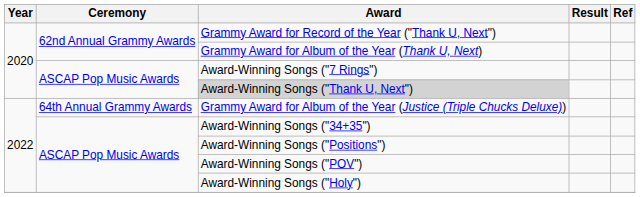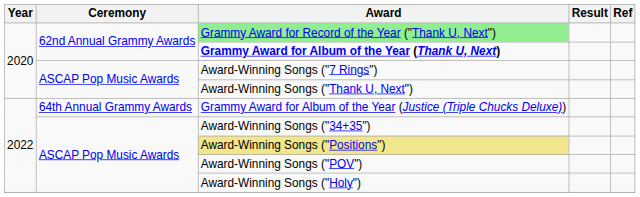(348, 32) no background -> (348, 32) lightgreen background
(341, 51) normal -> (350, 51) bold
(307, 88) lightgrey background -> (307, 88) no background
(293, 145) no background -> (293, 145) khaki background
